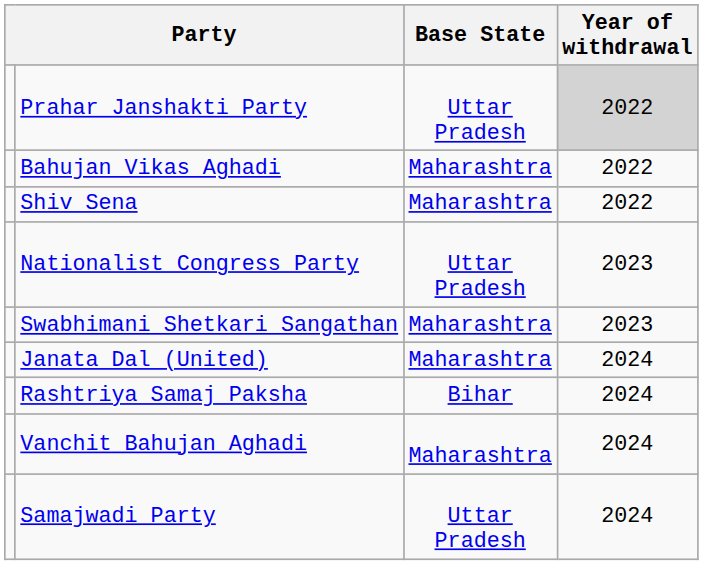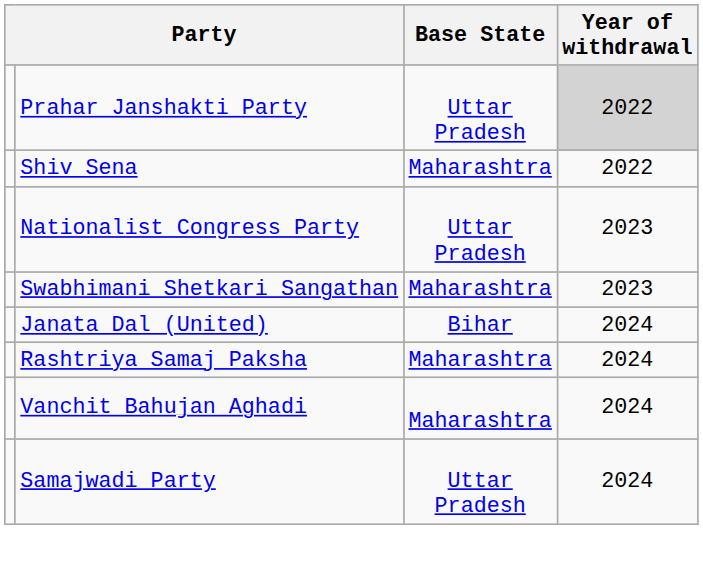- row: (151, 168)
(480, 360) Maharashtra -> (480, 325) Bihar
(480, 395) Bihar -> (480, 360) Maharashtra
